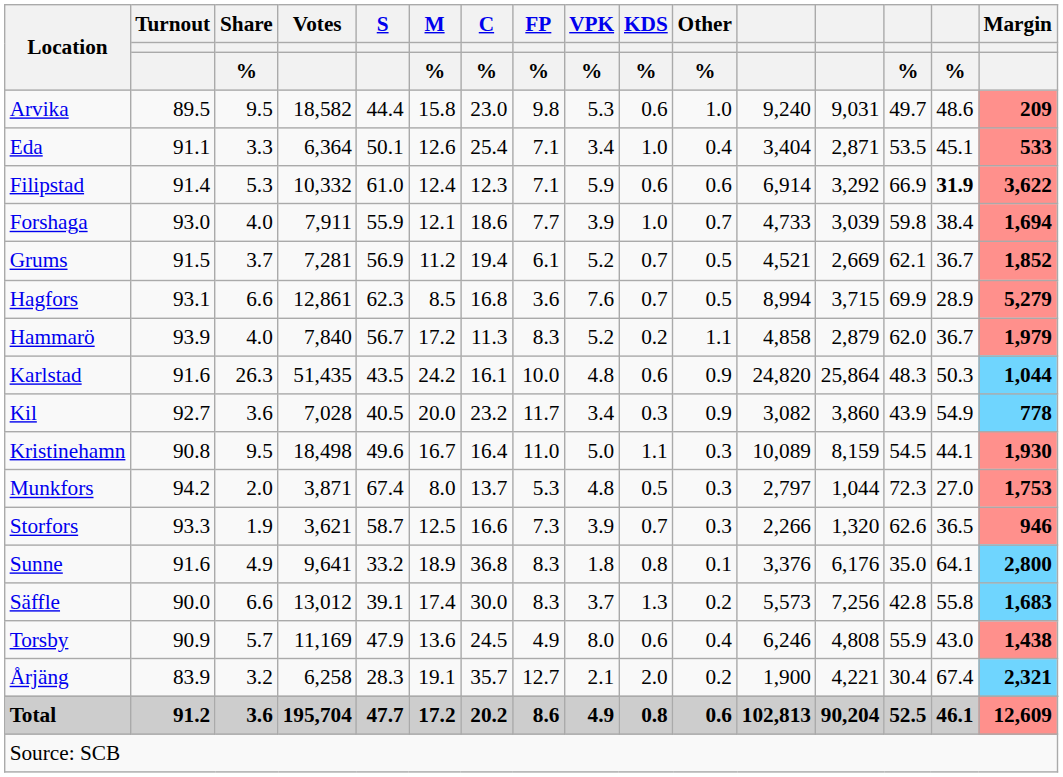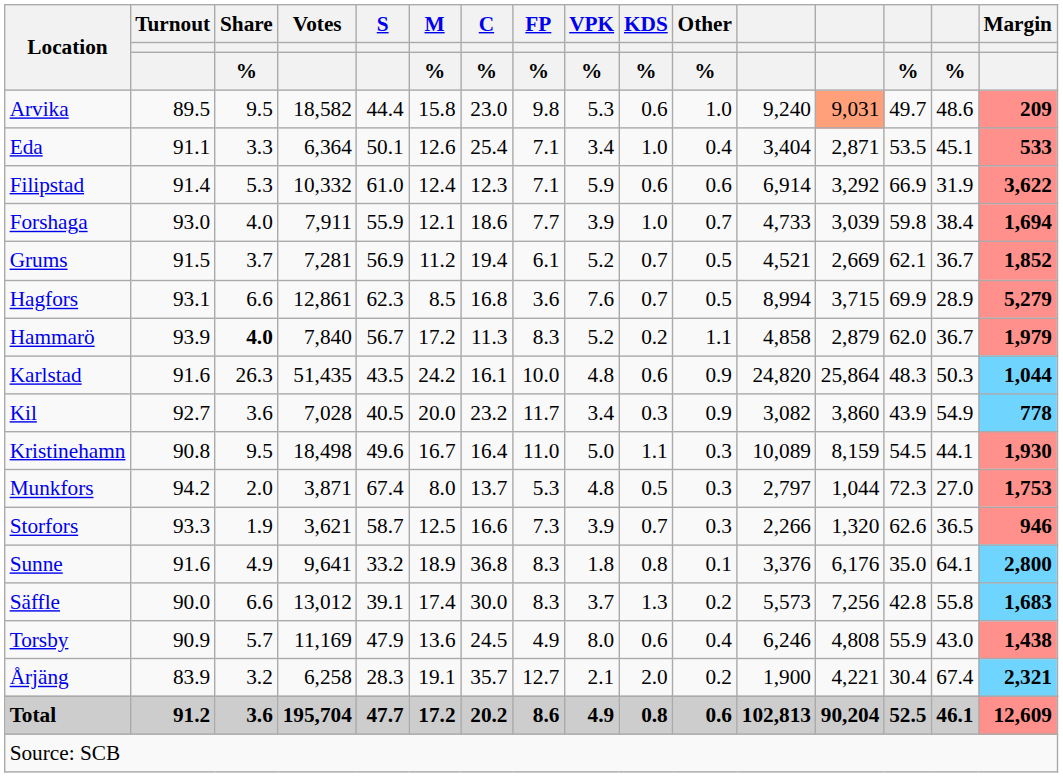(855, 109) no background -> (855, 109) lightsalmon background
(955, 185) bold -> (955, 185) normal
(260, 336) normal -> (260, 336) bold
